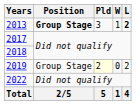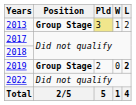(98, 25) no background -> (98, 25) khaki background
(127, 25) bold -> (127, 25) normal
(64, 66) normal -> (64, 66) bold
(98, 66) lightyellow background -> (98, 66) no background
(127, 66) normal -> (127, 66) bold
